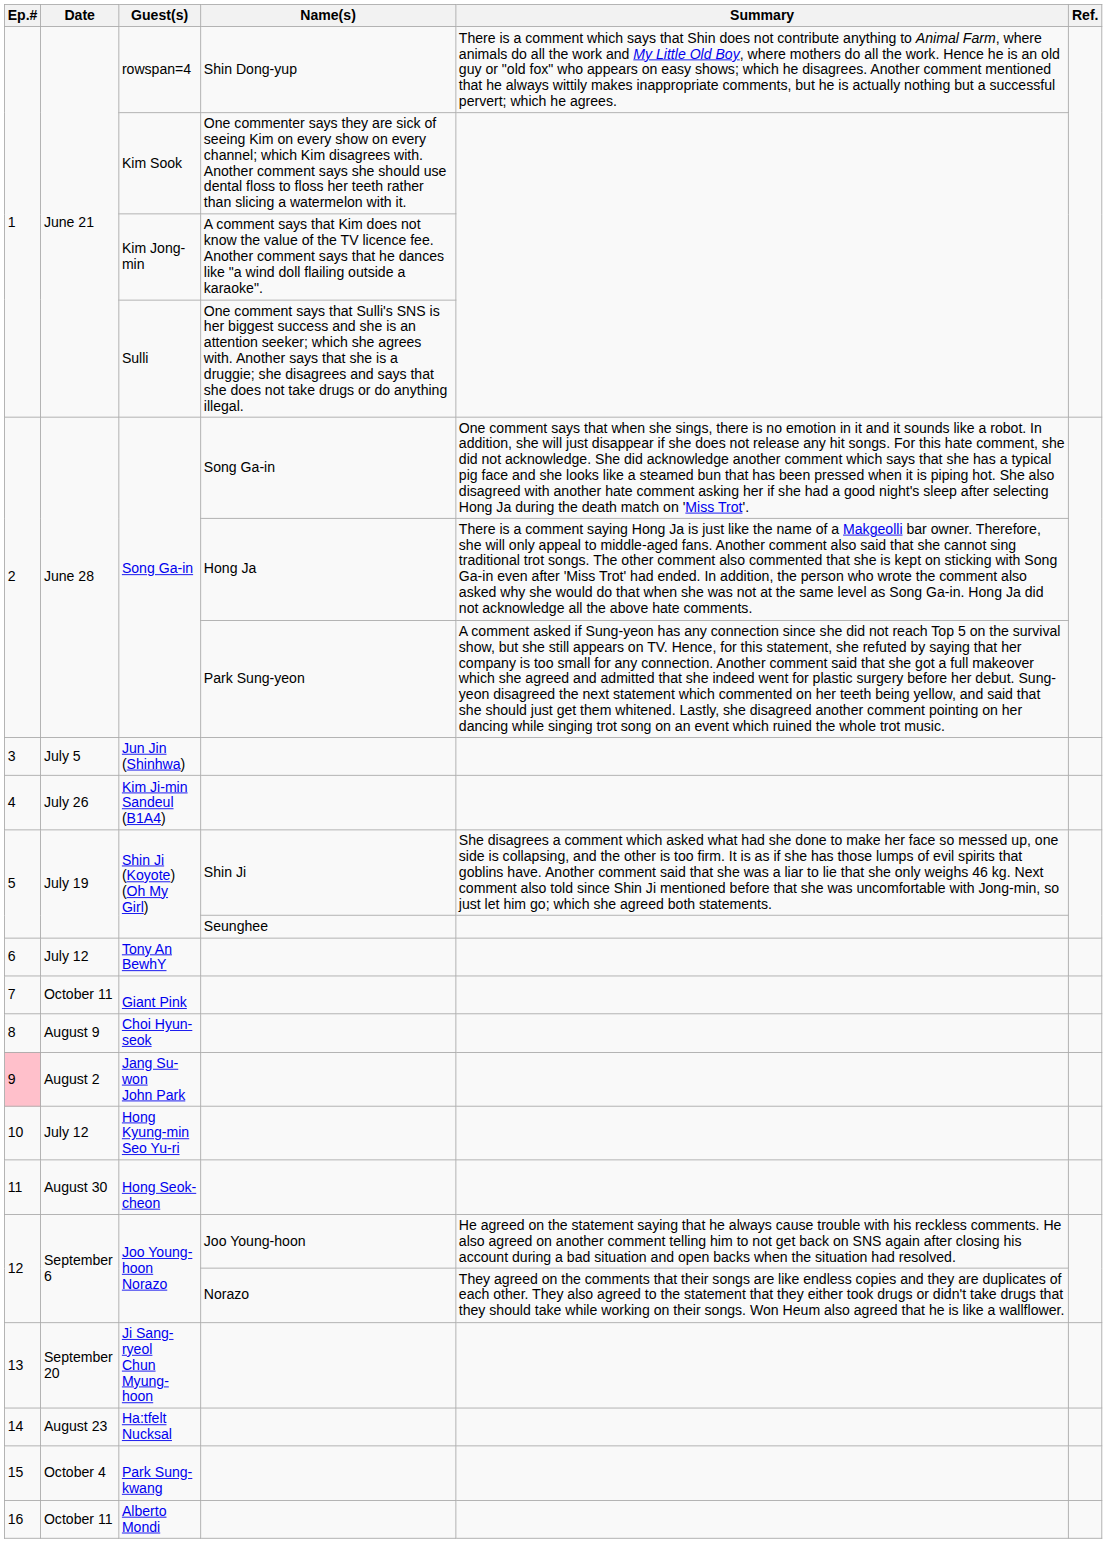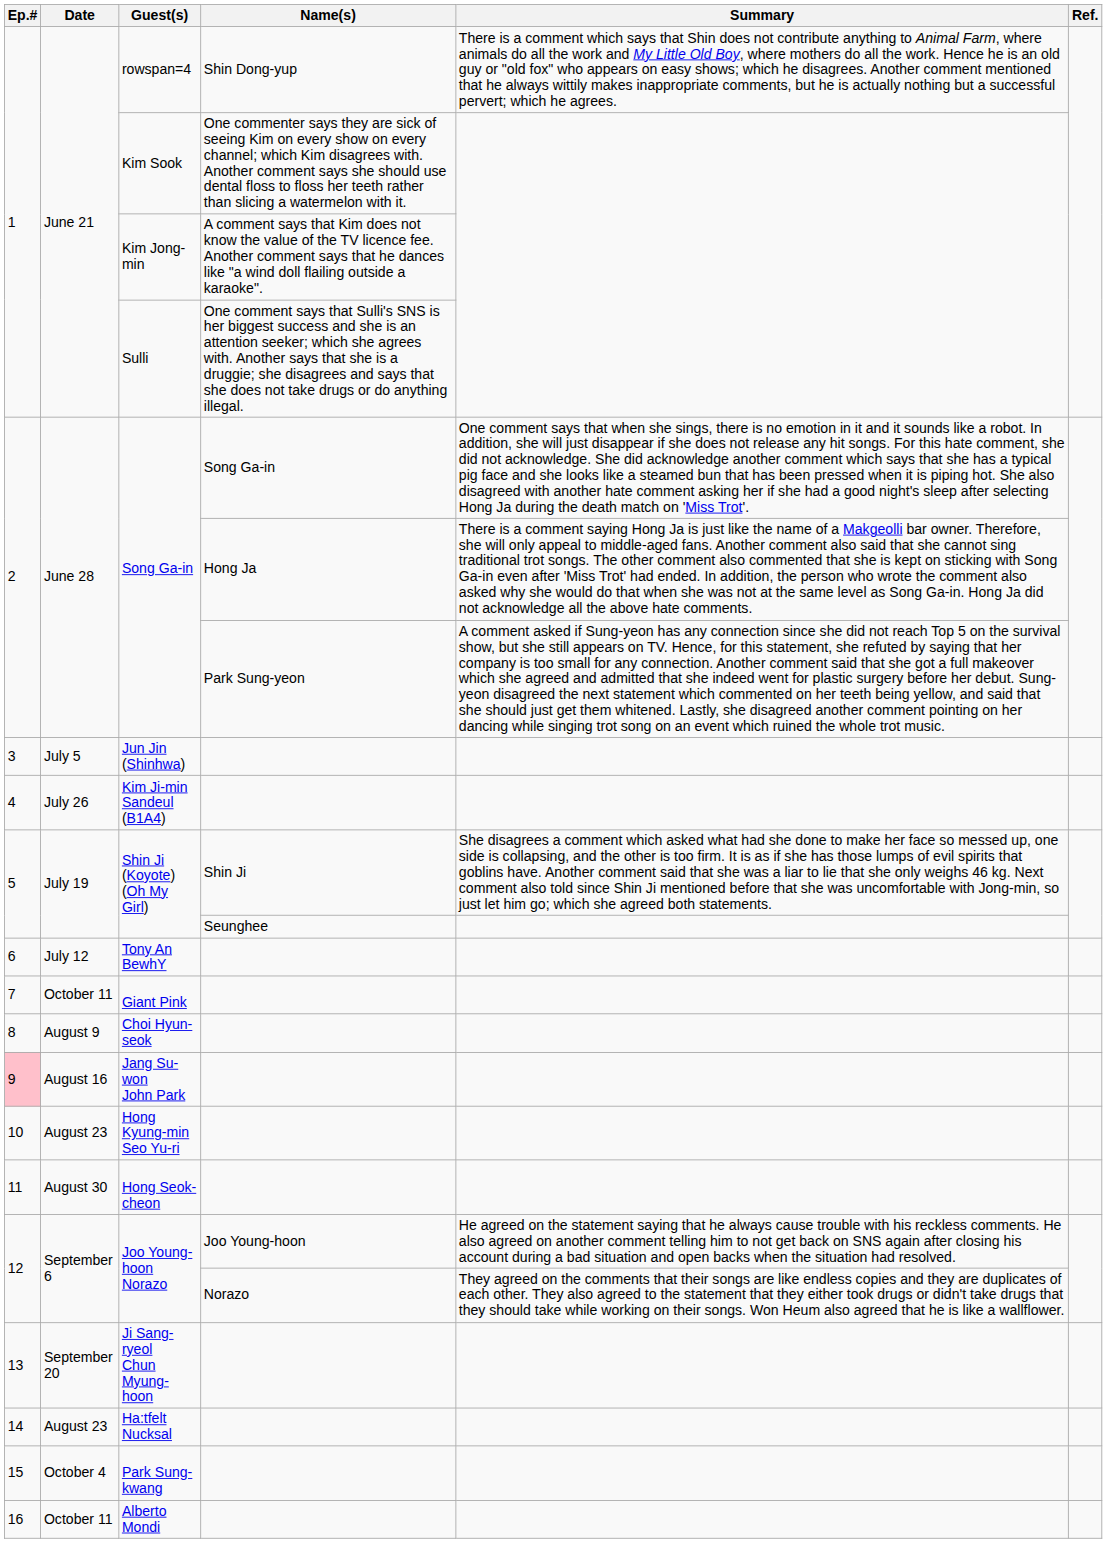(72, 1079) August 2 -> (76, 1079) August 16
(66, 1133) July 12 -> (76, 1133) August 23
